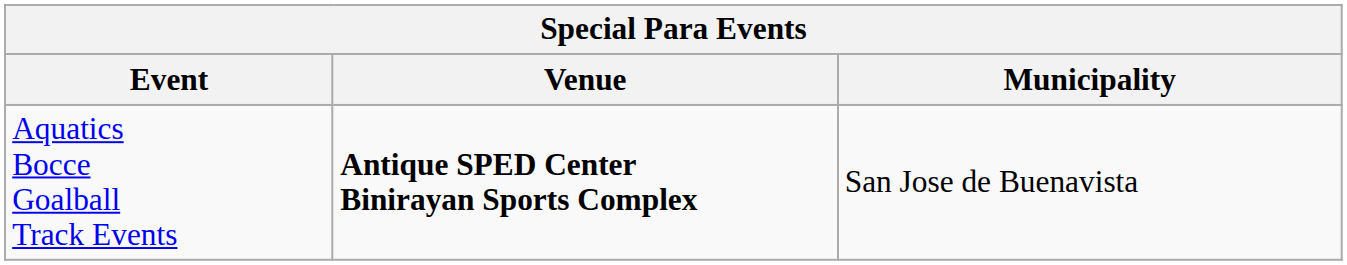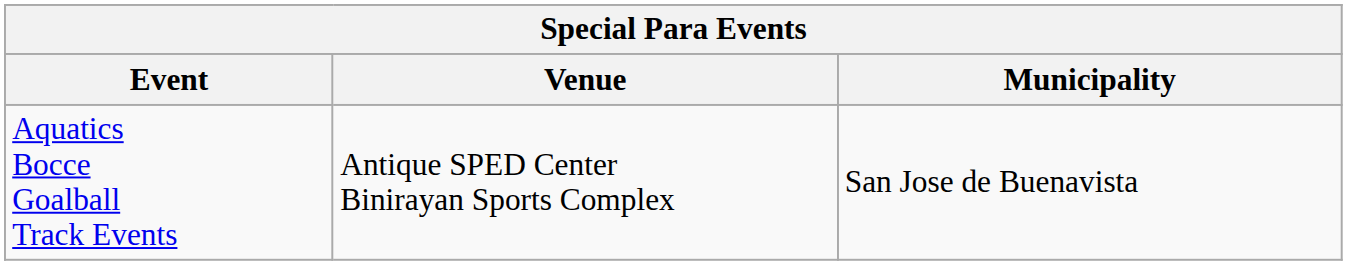(519, 181) bold -> (508, 181) normal
